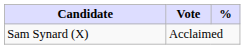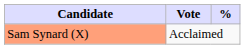(48, 34) no background -> (48, 34) lightsalmon background
